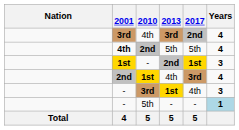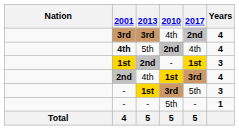columns swapped: (148, 21) <-> (171, 21)
(195, 49) 5th -> (195, 49) 4th
(195, 91) 4th -> (195, 91) 5th
(220, 105) lightblue background -> (220, 105) no background
